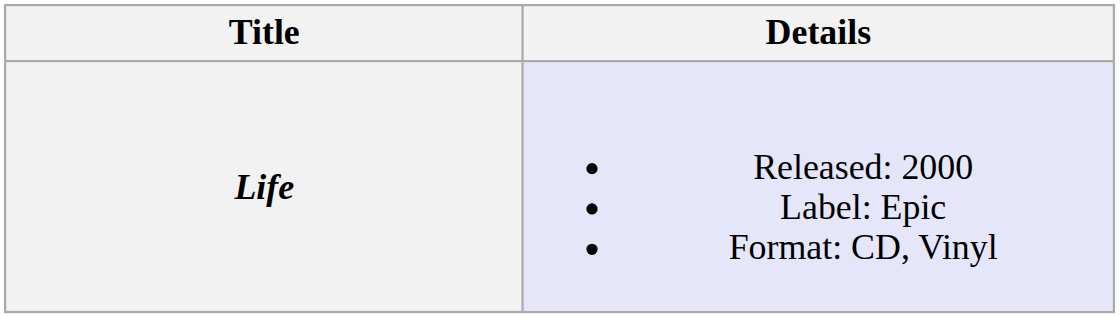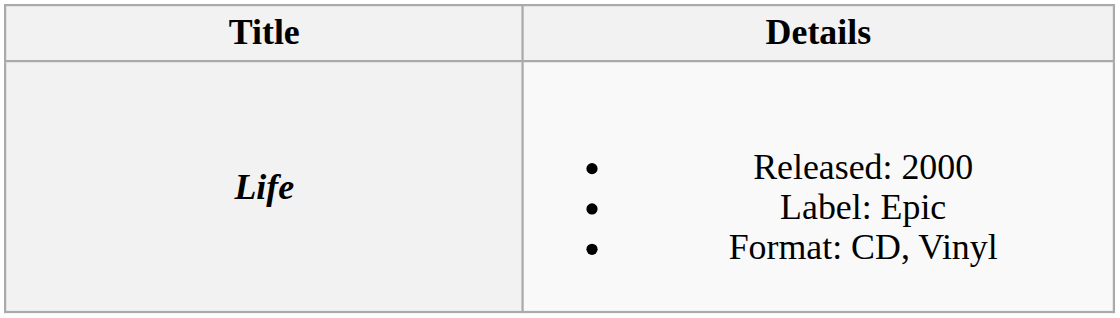(818, 207) lavender background -> (818, 207) no background
